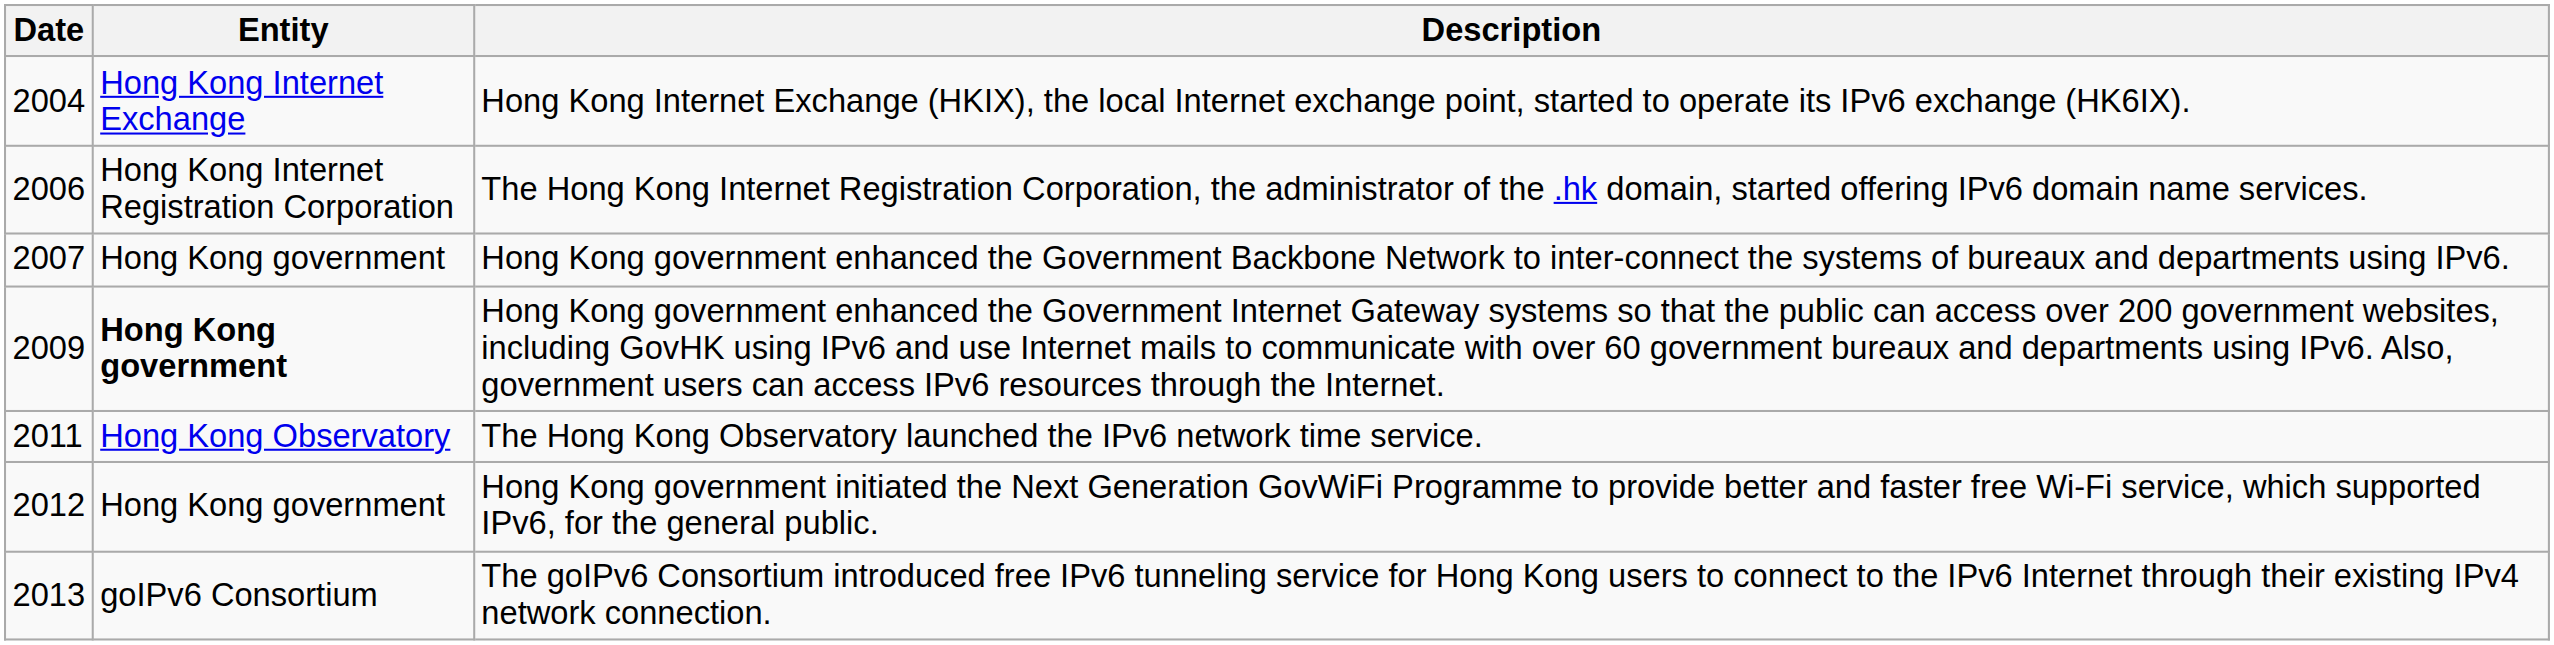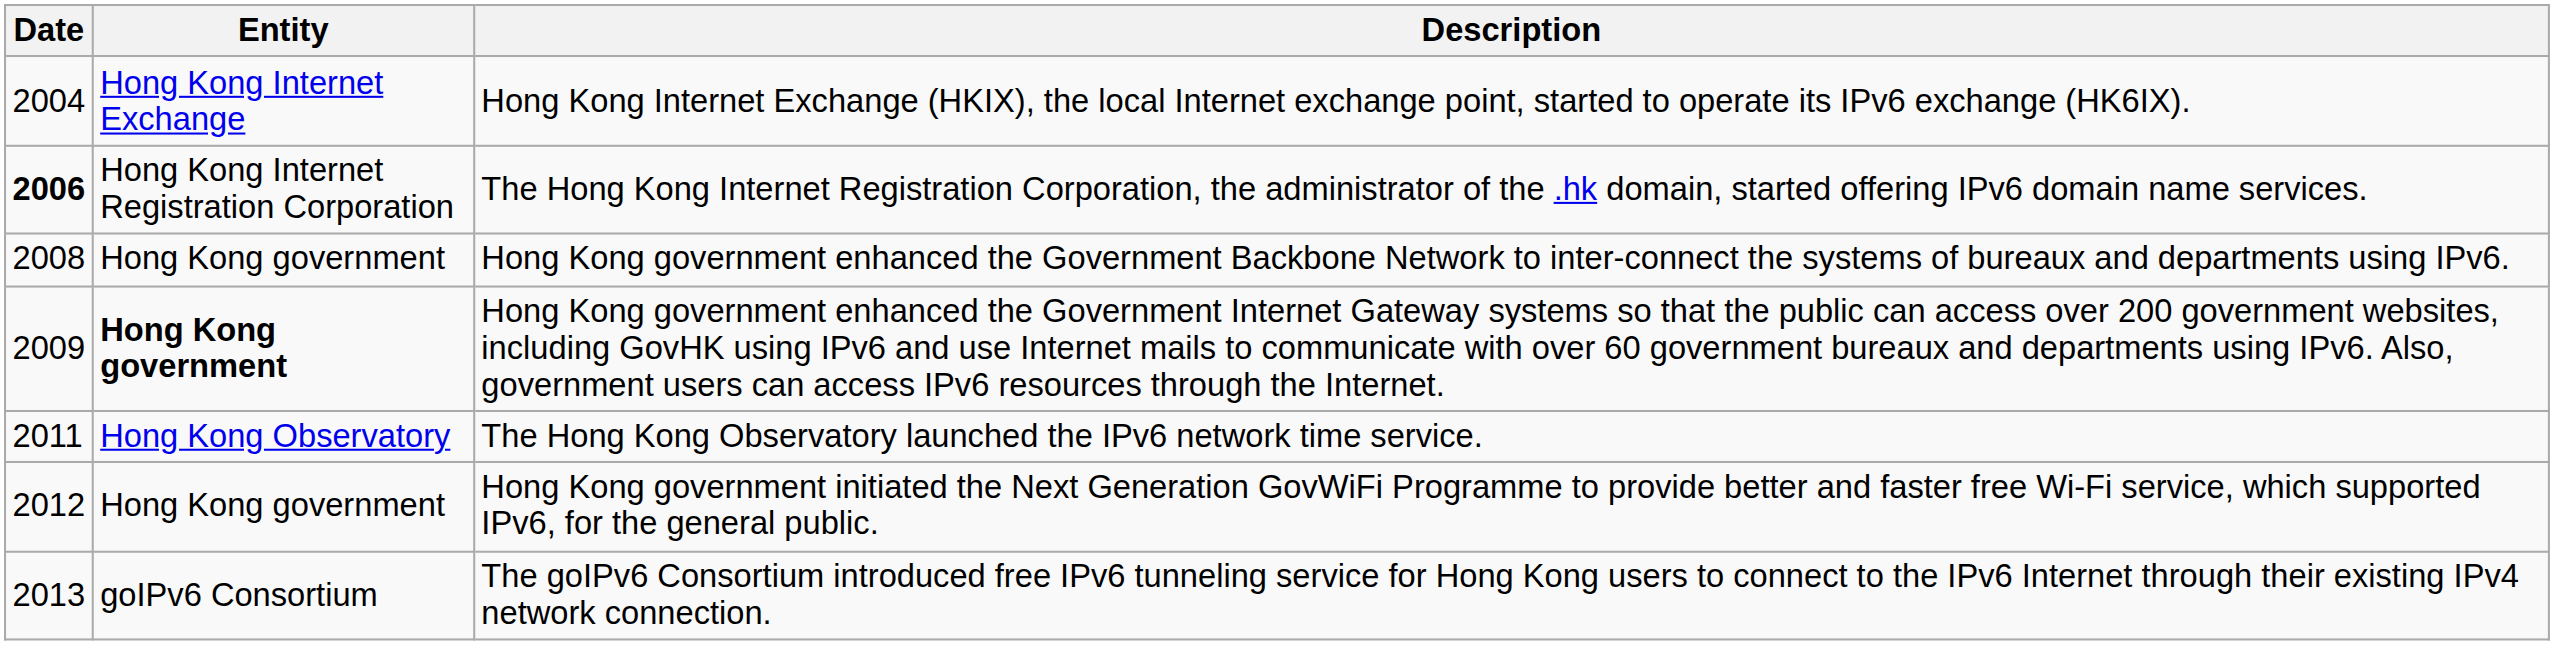(49, 188) normal -> (49, 188) bold
(49, 259) 2007 -> (49, 259) 2008
